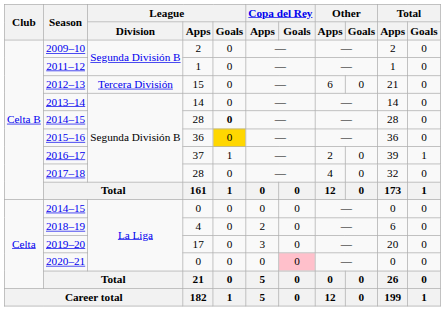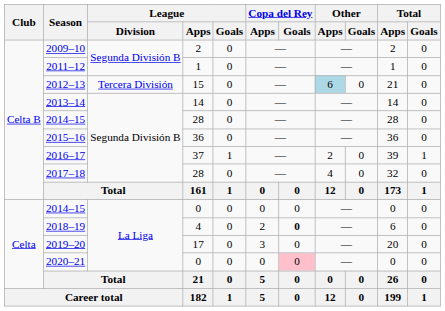(330, 84) no background -> (330, 84) lightblue background
(230, 119) bold -> (230, 119) normal
(230, 137) gold background -> (230, 137) no background
(297, 226) normal -> (297, 226) bold
